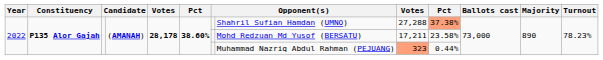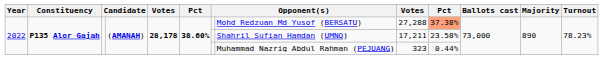(282, 23) Shahril Sufian Hamdan (UMNO) -> (289, 23) Mohd Redzuan Md Yusof (BERSATU)
(289, 36) Mohd Redzuan Md Yusof (BERSATU) -> (282, 36) Shahril Sufian Hamdan (UMNO)
(420, 48) lightsalmon background -> (420, 48) no background
